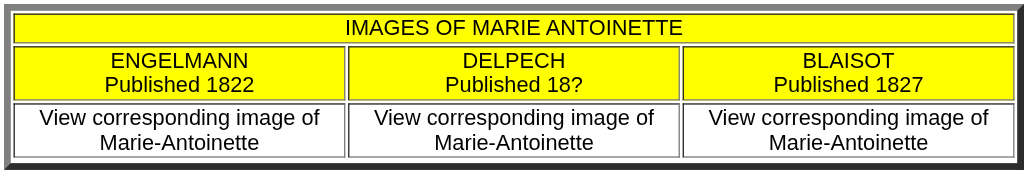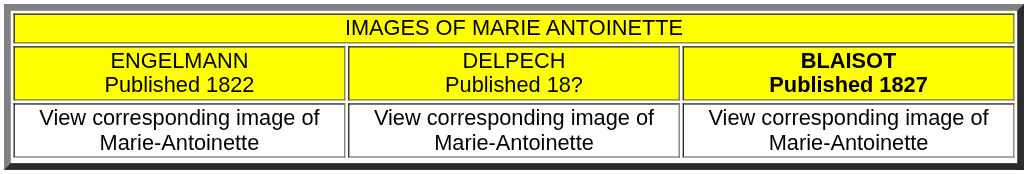(849, 73) normal -> (849, 73) bold
